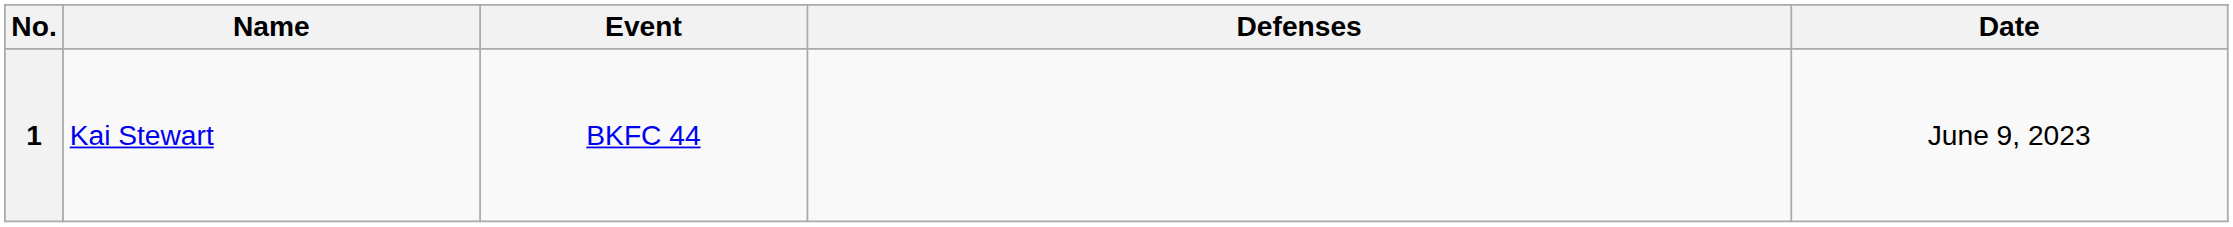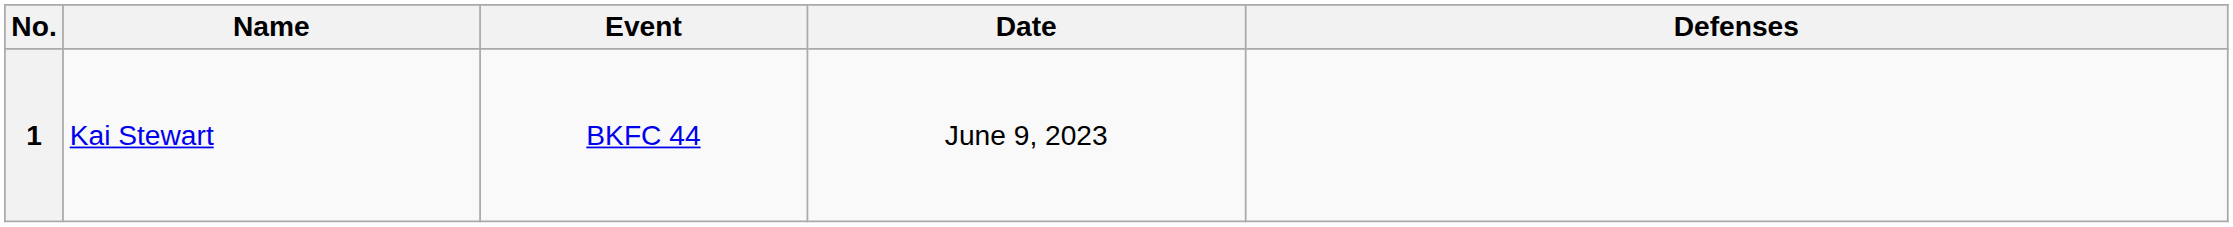columns swapped: (2009, 26) <-> (1299, 26)
